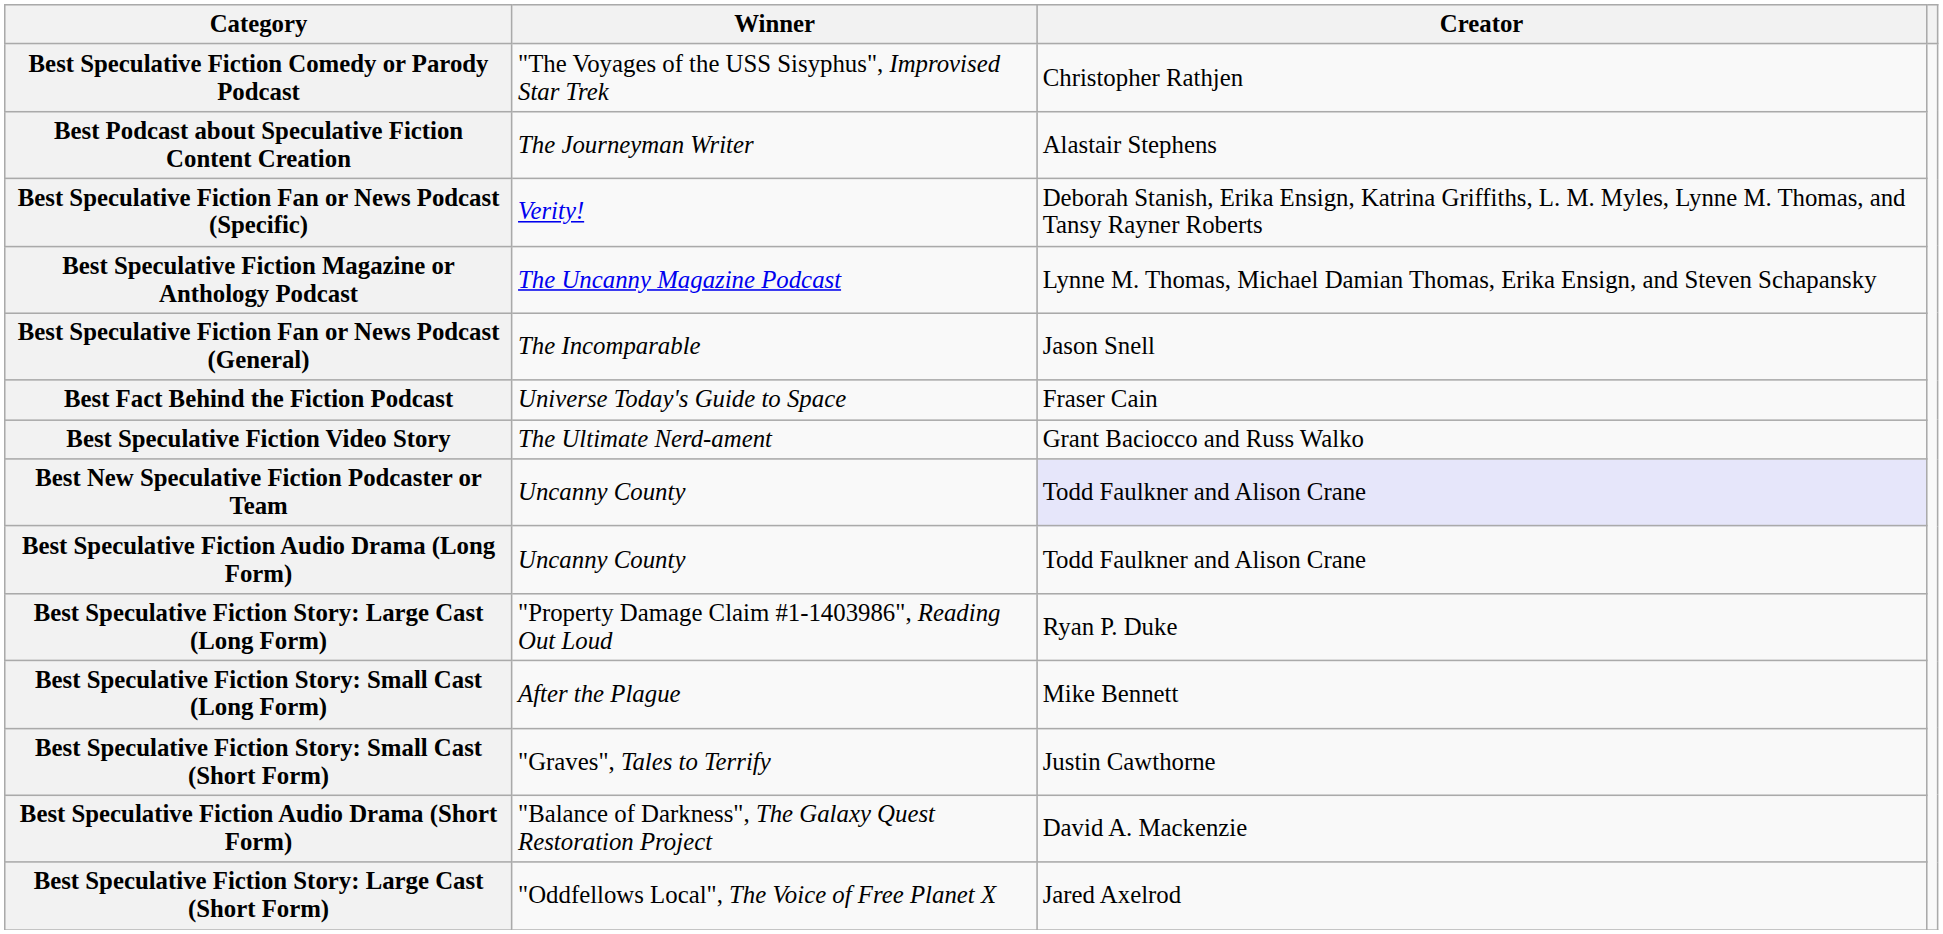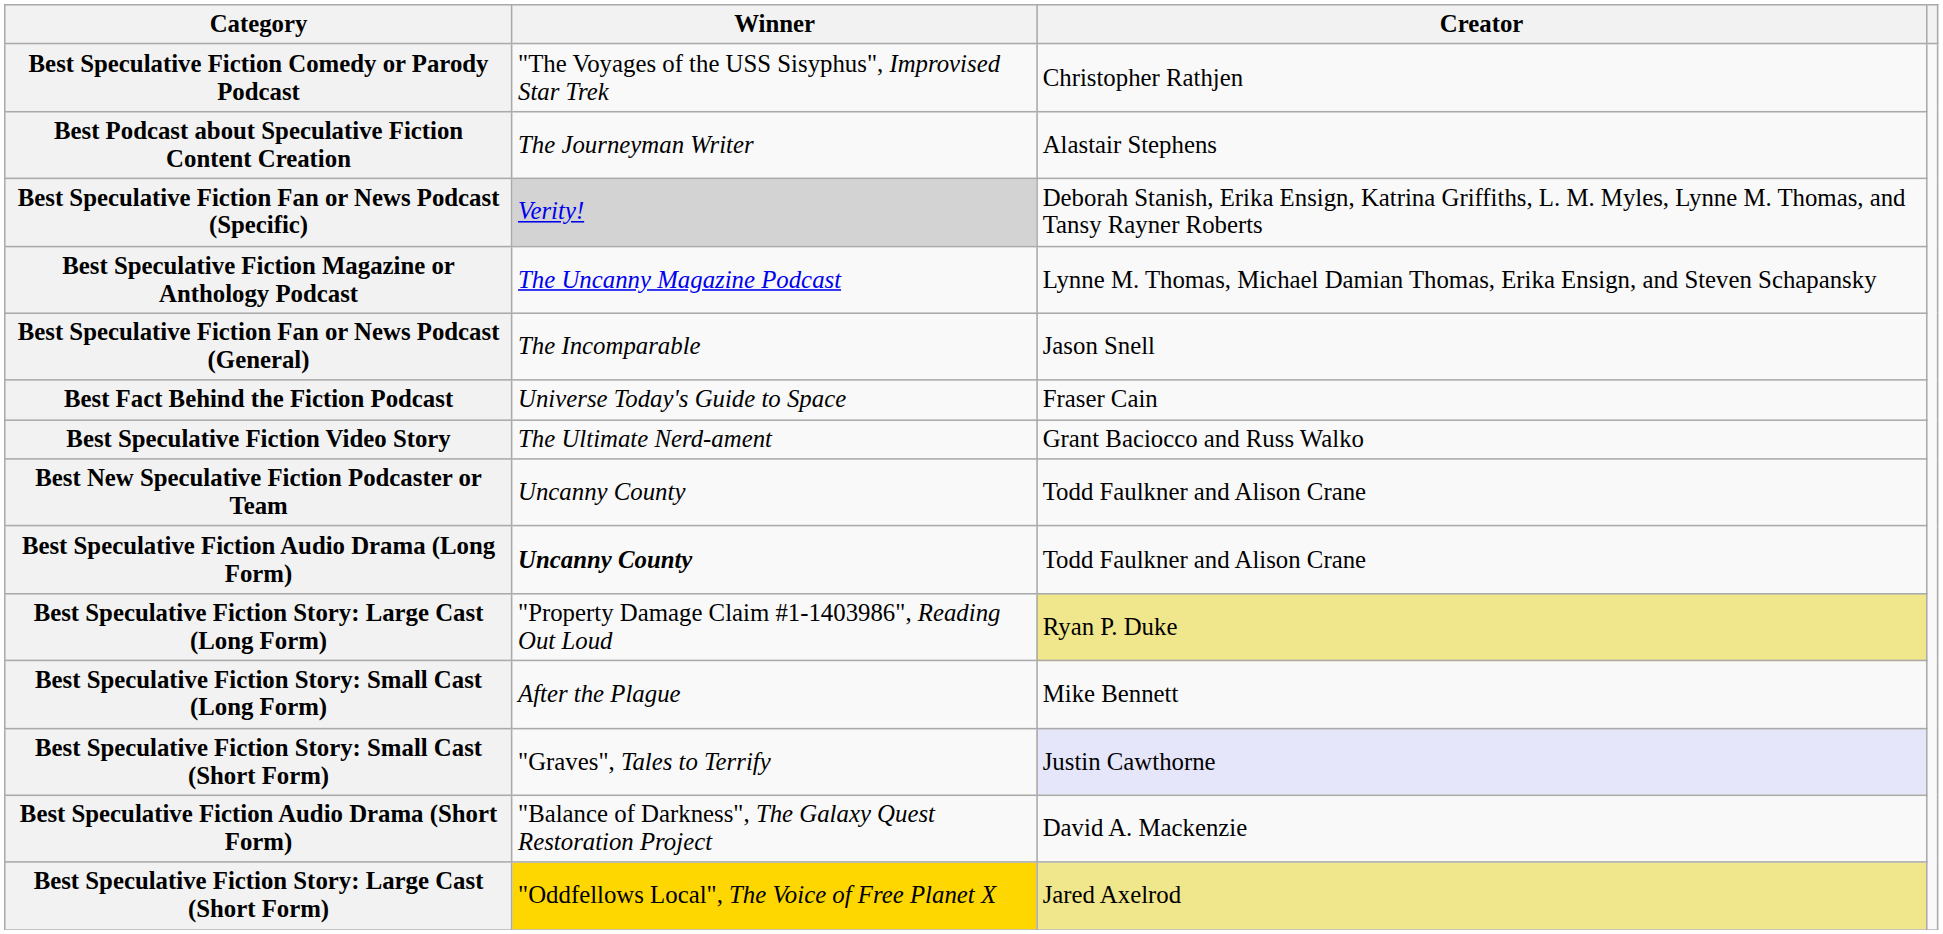(551, 211) no background -> (551, 211) lightgrey background
(1204, 492) lavender background -> (1204, 492) no background
(602, 559) normal -> (605, 559) bold
(1110, 626) no background -> (1110, 626) khaki background
(1129, 761) no background -> (1129, 761) lavender background
(760, 895) no background -> (760, 895) gold background
(1112, 895) no background -> (1112, 895) khaki background
